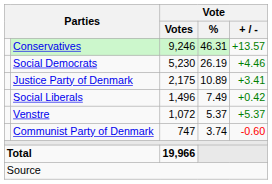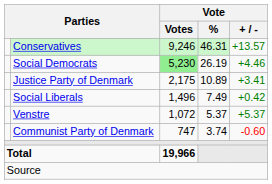(182, 64) no background -> (182, 64) lightgreen background
